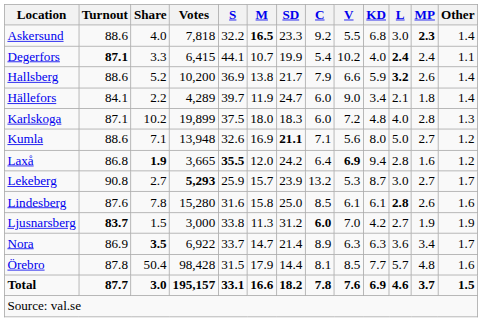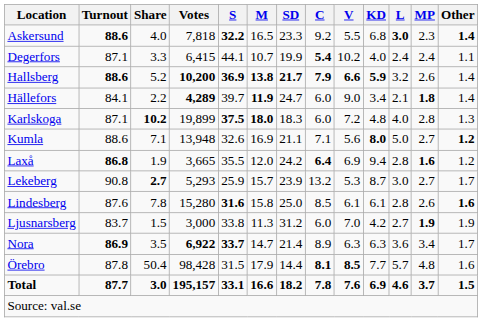(116, 35) normal -> (116, 35) bold
(233, 35) normal -> (233, 35) bold
(262, 35) bold -> (262, 35) normal
(400, 35) normal -> (400, 35) bold
(427, 35) bold -> (427, 35) normal
(466, 35) normal -> (466, 35) bold
(116, 56) bold -> (116, 56) normal
(323, 56) normal -> (323, 56) bold
(400, 56) bold -> (400, 56) normal
(116, 77) normal -> (116, 77) bold
(197, 77) normal -> (197, 77) bold
(233, 77) normal -> (233, 77) bold
(262, 77) normal -> (262, 77) bold
(291, 77) normal -> (291, 77) bold
(323, 77) normal -> (323, 77) bold
(352, 77) normal -> (352, 77) bold
(378, 77) normal -> (378, 77) bold
(400, 77) bold -> (400, 77) normal
(200, 98) normal -> (200, 98) bold
(262, 98) normal -> (262, 98) bold
(427, 98) normal -> (427, 98) bold
(155, 118) normal -> (155, 118) bold
(233, 118) normal -> (233, 118) bold
(262, 118) normal -> (262, 118) bold
(291, 139) bold -> (291, 139) normal
(378, 139) normal -> (378, 139) bold
(466, 139) normal -> (466, 139) bold
(116, 160) normal -> (116, 160) bold
(158, 160) bold -> (158, 160) normal
(233, 160) bold -> (233, 160) normal
(323, 160) normal -> (323, 160) bold
(352, 160) bold -> (352, 160) normal
(427, 160) normal -> (427, 160) bold
(158, 181) normal -> (158, 181) bold
(200, 181) bold -> (200, 181) normal
(233, 202) normal -> (233, 202) bold
(400, 202) bold -> (400, 202) normal
(466, 202) normal -> (466, 202) bold
(116, 222) bold -> (116, 222) normal
(323, 222) bold -> (323, 222) normal
(427, 222) normal -> (427, 222) bold
(116, 243) normal -> (116, 243) bold
(158, 243) bold -> (158, 243) normal
(200, 243) normal -> (200, 243) bold
(233, 243) normal -> (233, 243) bold
(323, 264) normal -> (323, 264) bold
(352, 264) normal -> (352, 264) bold
